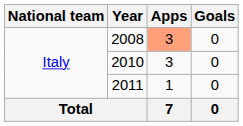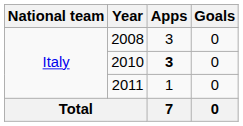(169, 39) lightsalmon background -> (169, 39) no background
(169, 62) normal -> (169, 62) bold
